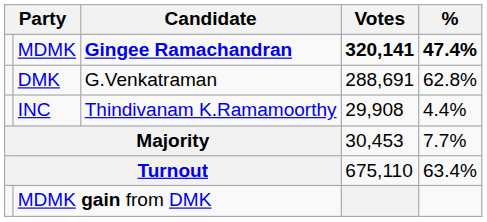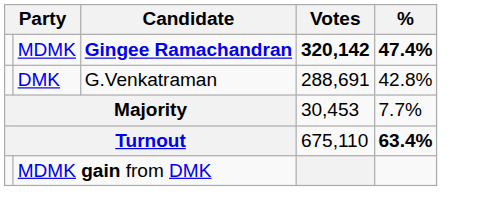(380, 49) 320,141 -> (335, 49) 320,142
(450, 79) 62.8% -> (405, 79) 42.8%
- row: (34, 110)
(450, 170) normal -> (405, 140) bold
